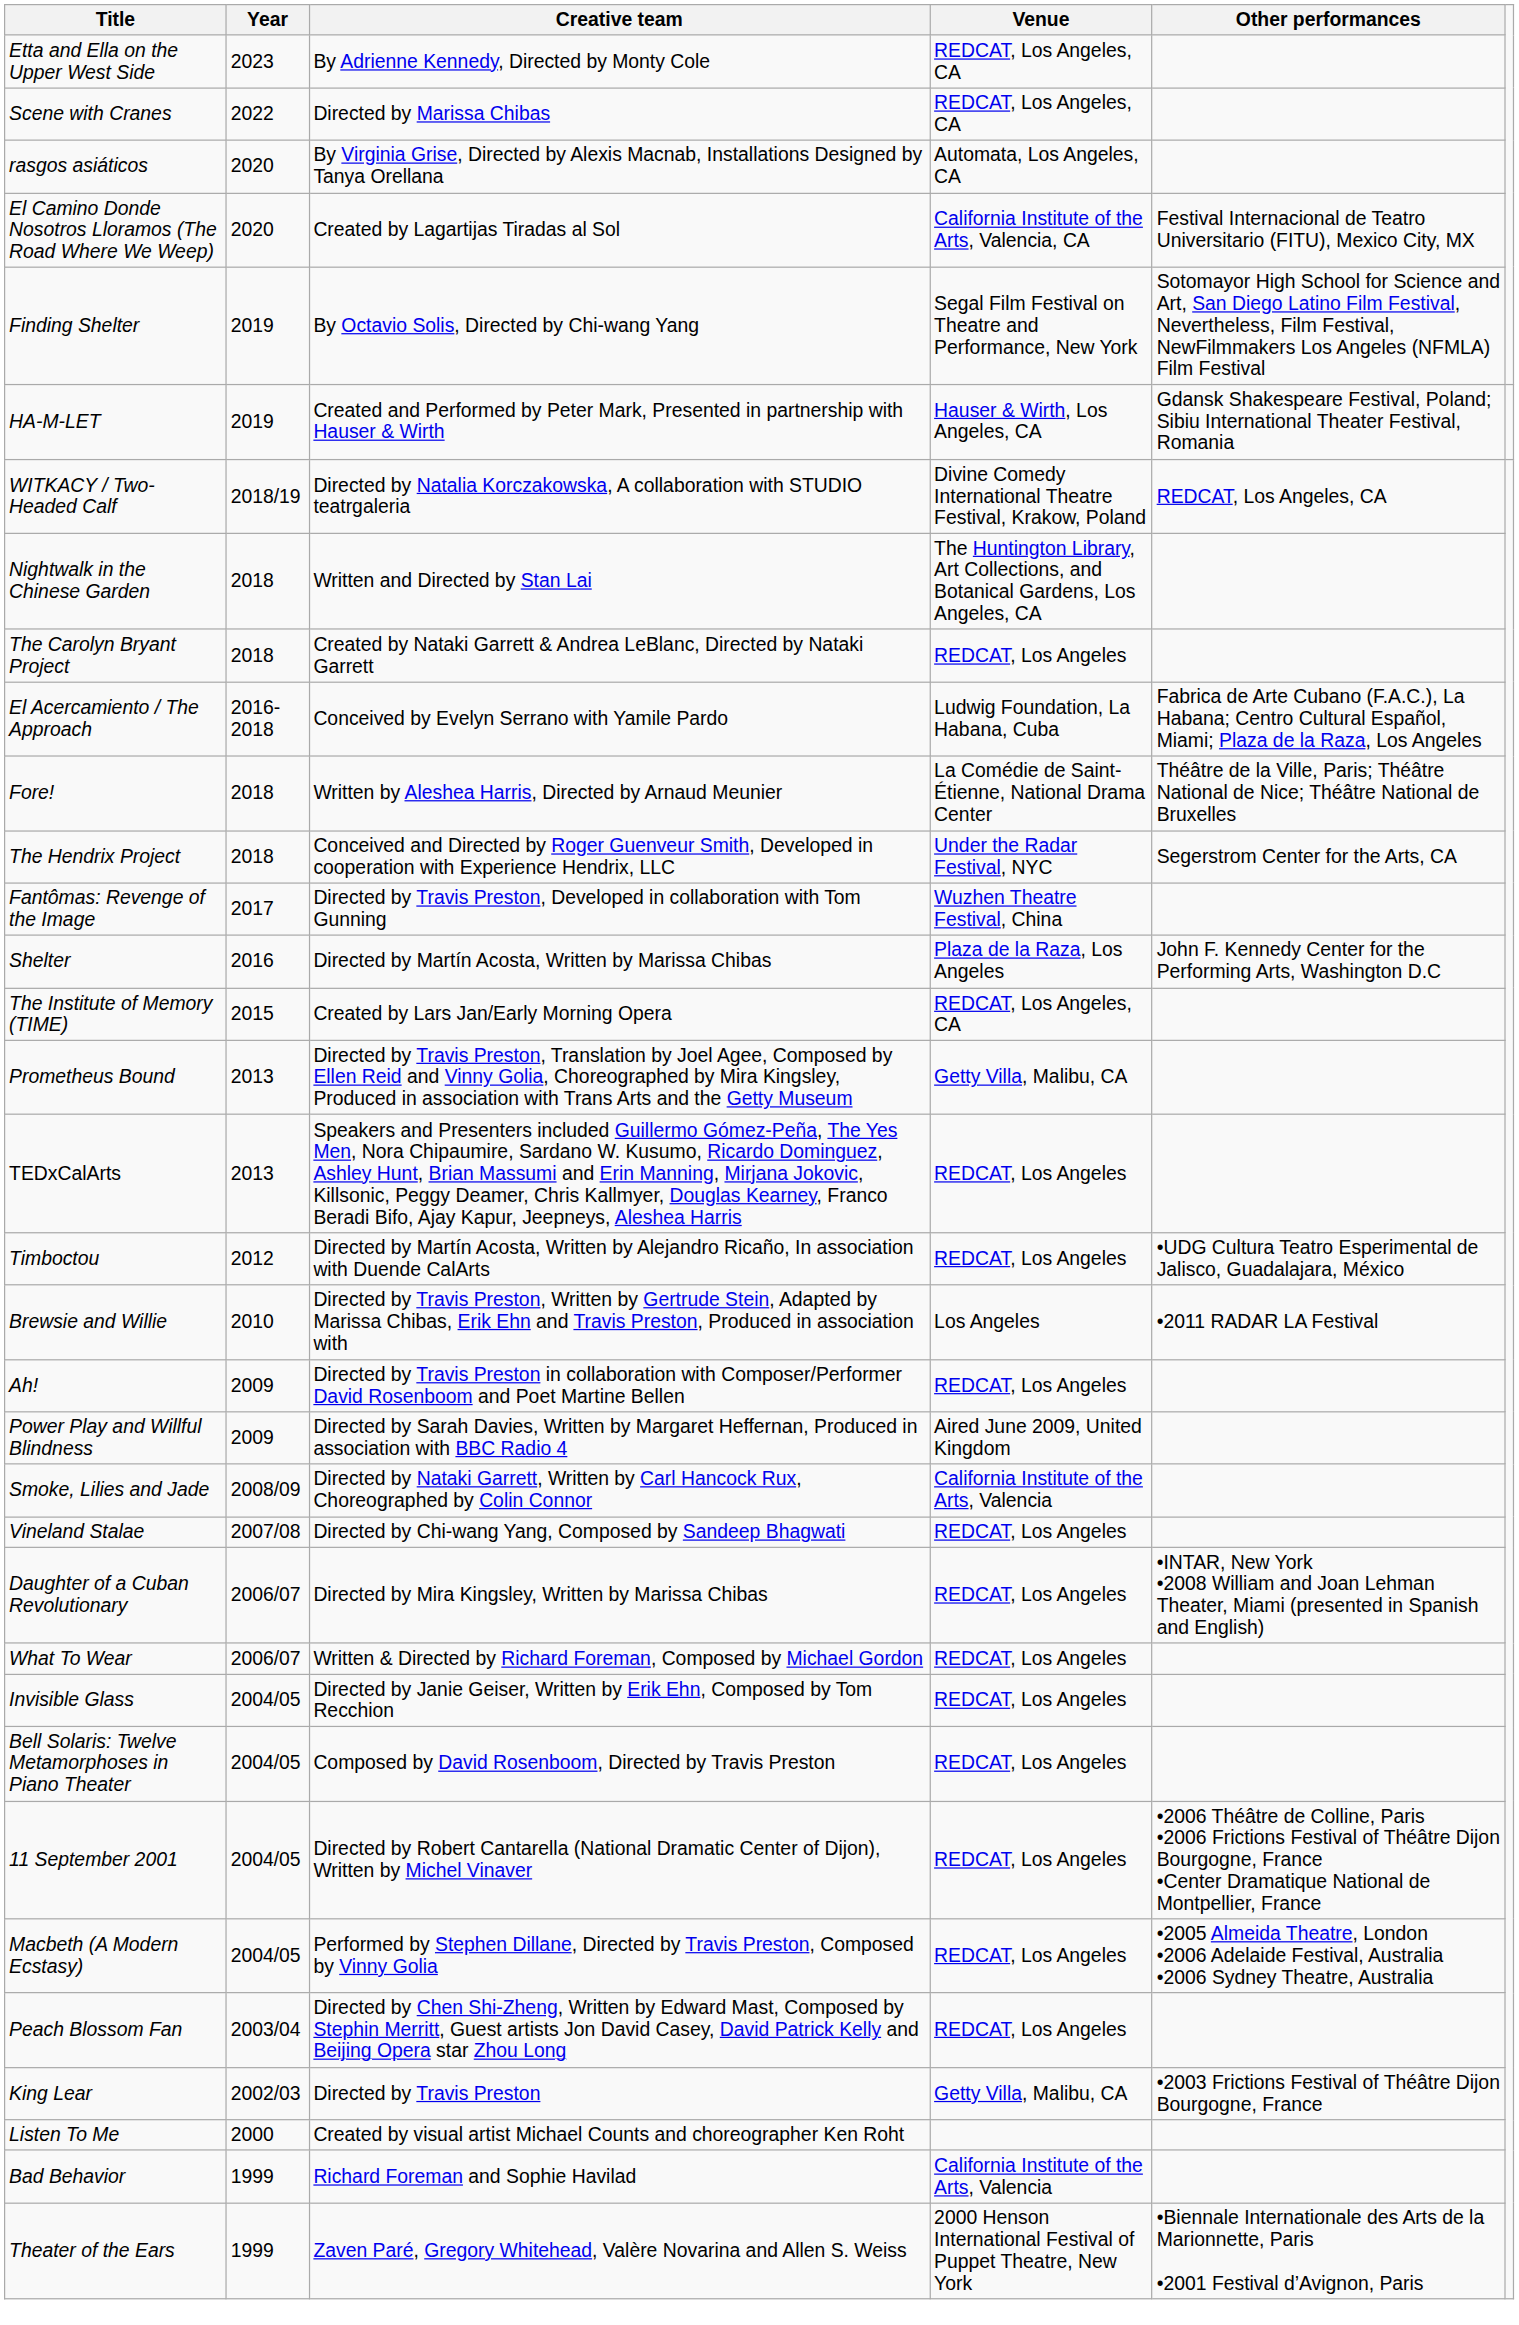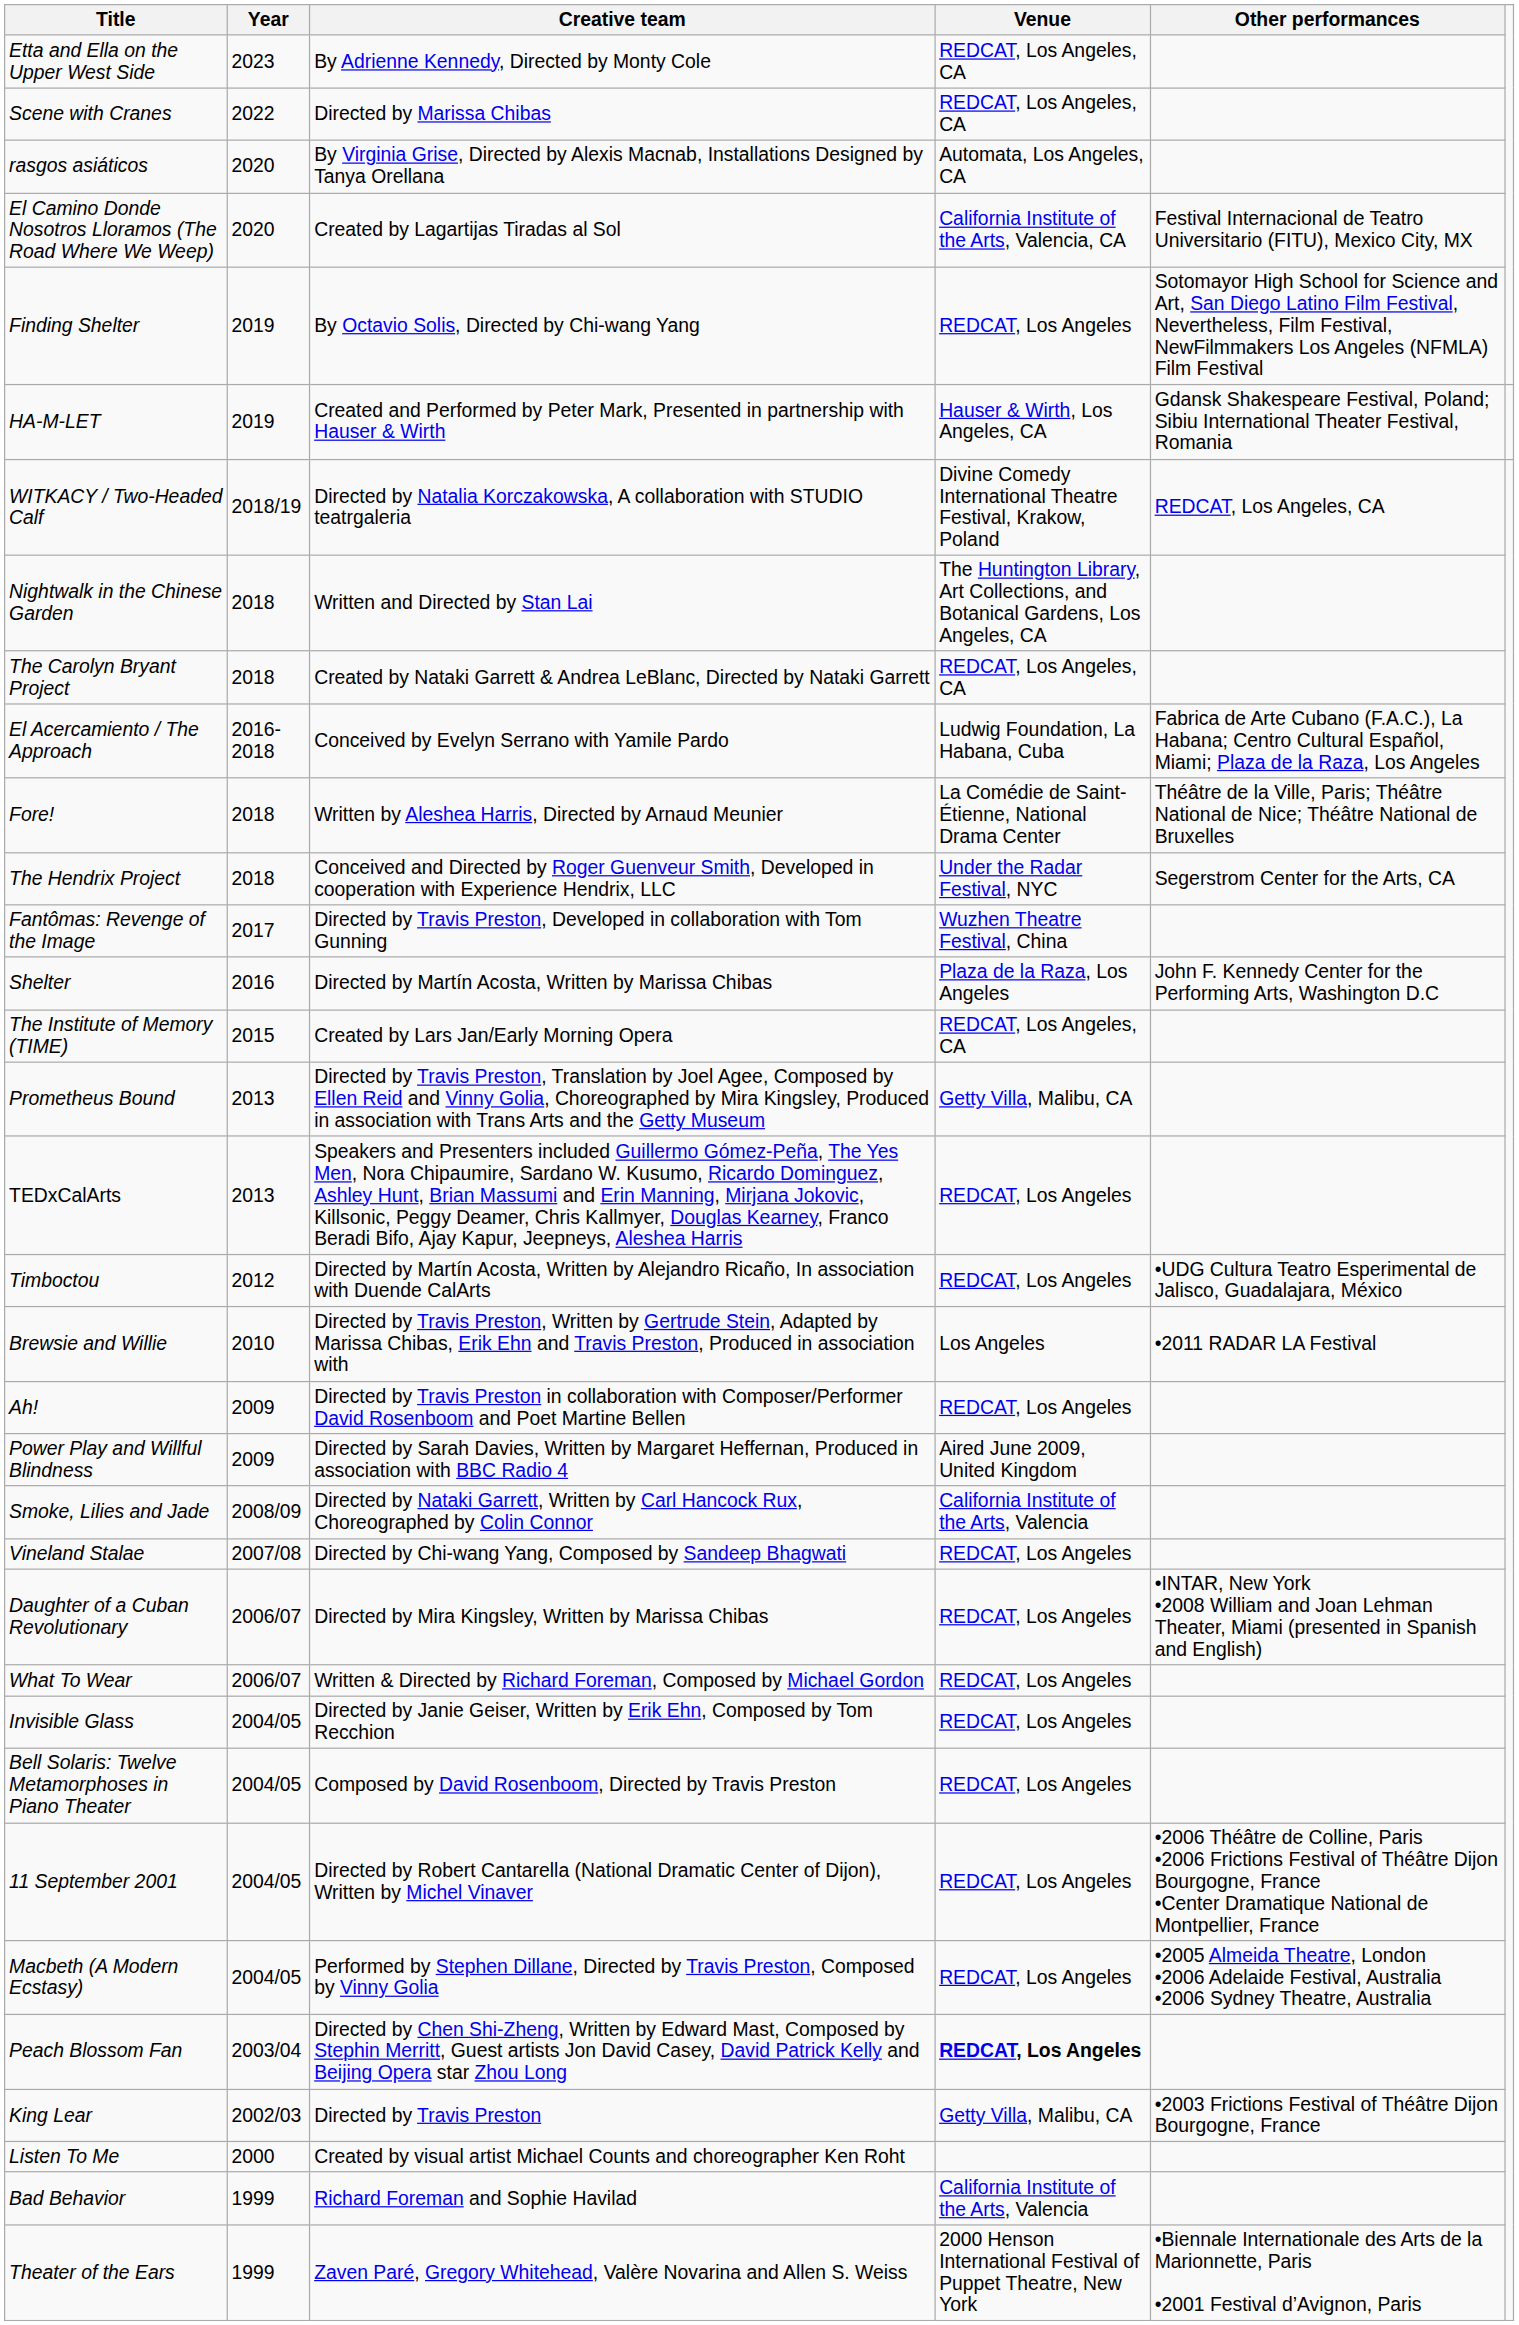(1036, 325) Segal Film Festival on Theatre and Performance, New York -> (1035, 325) REDCAT, Los Angeles
(1030, 655) REDCAT, Los Angeles -> (1038, 677) REDCAT, Los Angeles, CA
(1030, 2029) normal -> (1040, 2051) bold
